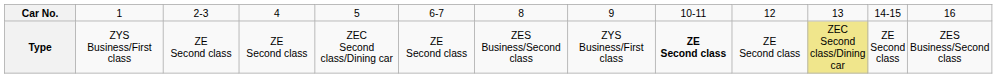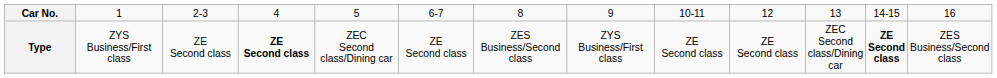(277, 47) normal -> (276, 47) bold
(693, 47) bold -> (692, 47) normal
(838, 47) khaki background -> (835, 47) no background
(888, 47) normal -> (887, 47) bold
